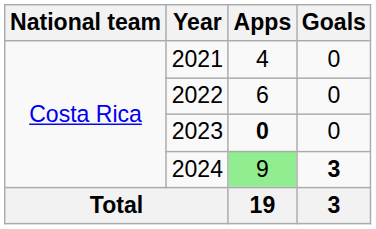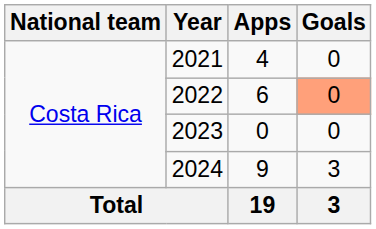(334, 95) no background -> (334, 95) lightsalmon background
(262, 132) bold -> (262, 132) normal
(262, 168) lightgreen background -> (262, 168) no background
(334, 168) bold -> (334, 168) normal
